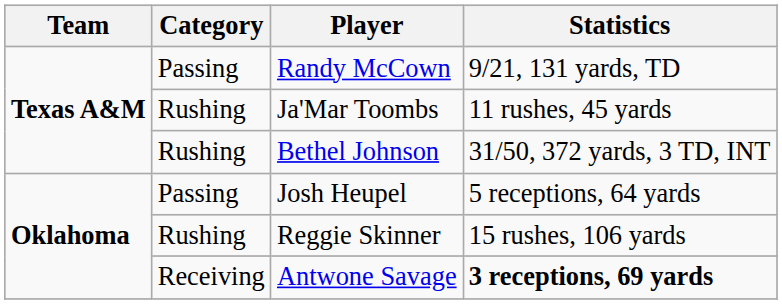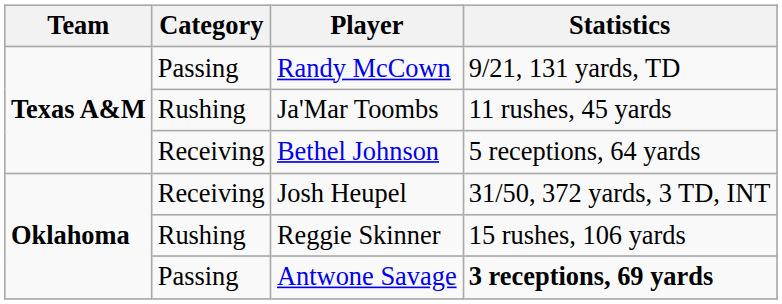(202, 151) Rushing -> (211, 151) Receiving
(620, 151) 31/50, 372 yards, 3 TD, INT -> (585, 151) 5 receptions, 64 yards
(198, 193) Passing -> (211, 193) Receiving
(585, 193) 5 receptions, 64 yards -> (620, 193) 31/50, 372 yards, 3 TD, INT
(211, 277) Receiving -> (198, 277) Passing
